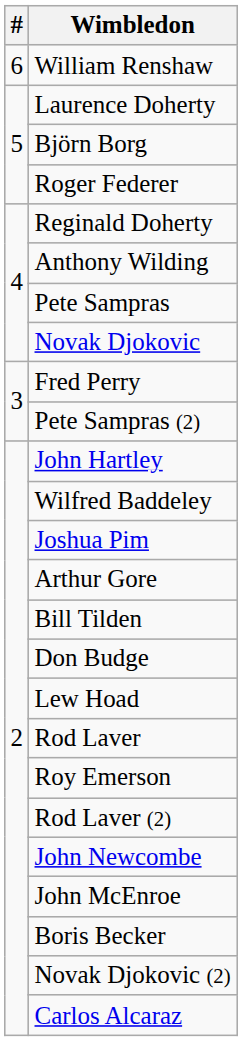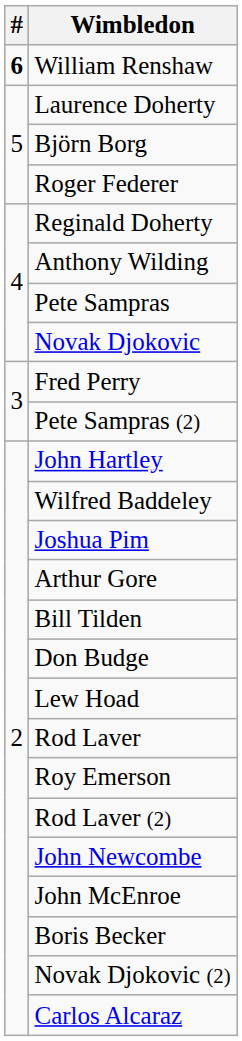(17, 64) normal -> (17, 64) bold
